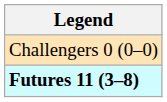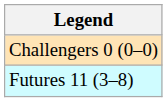(74, 80) bold -> (71, 80) normal
